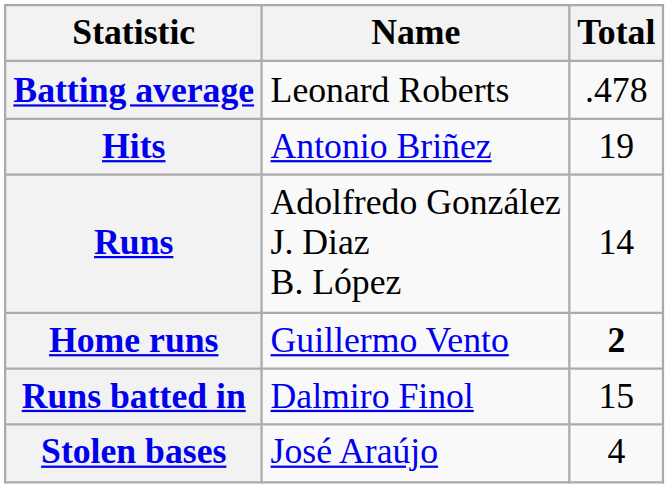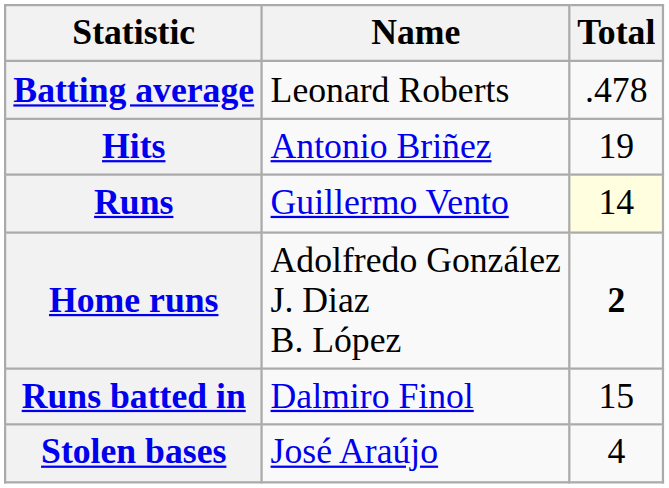(416, 242) Adolfredo González J. Diaz B. López -> (390, 202) Guillermo Vento
(616, 242) no background -> (616, 202) lightyellow background
(390, 339) Guillermo Vento -> (416, 299) Adolfredo González J. Diaz B. López
